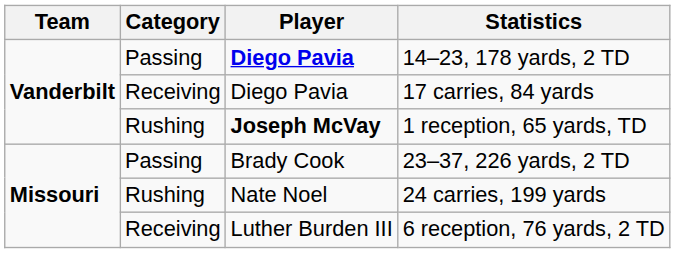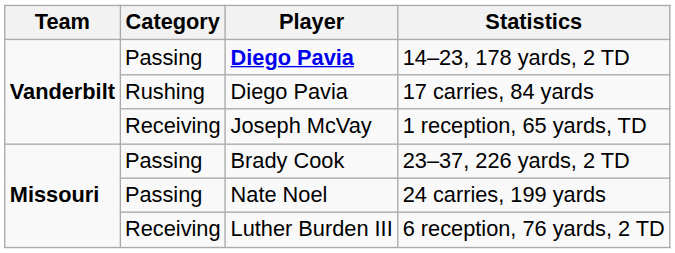(173, 91) Receiving -> (165, 91) Rushing
(165, 126) Rushing -> (173, 126) Receiving
(306, 126) bold -> (301, 126) normal
(165, 195) Rushing -> (164, 195) Passing
